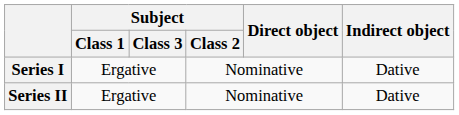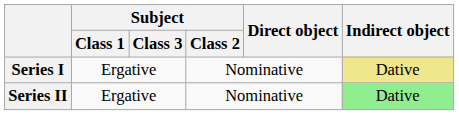(398, 69) no background -> (398, 69) khaki background
(398, 95) no background -> (398, 95) lightgreen background
